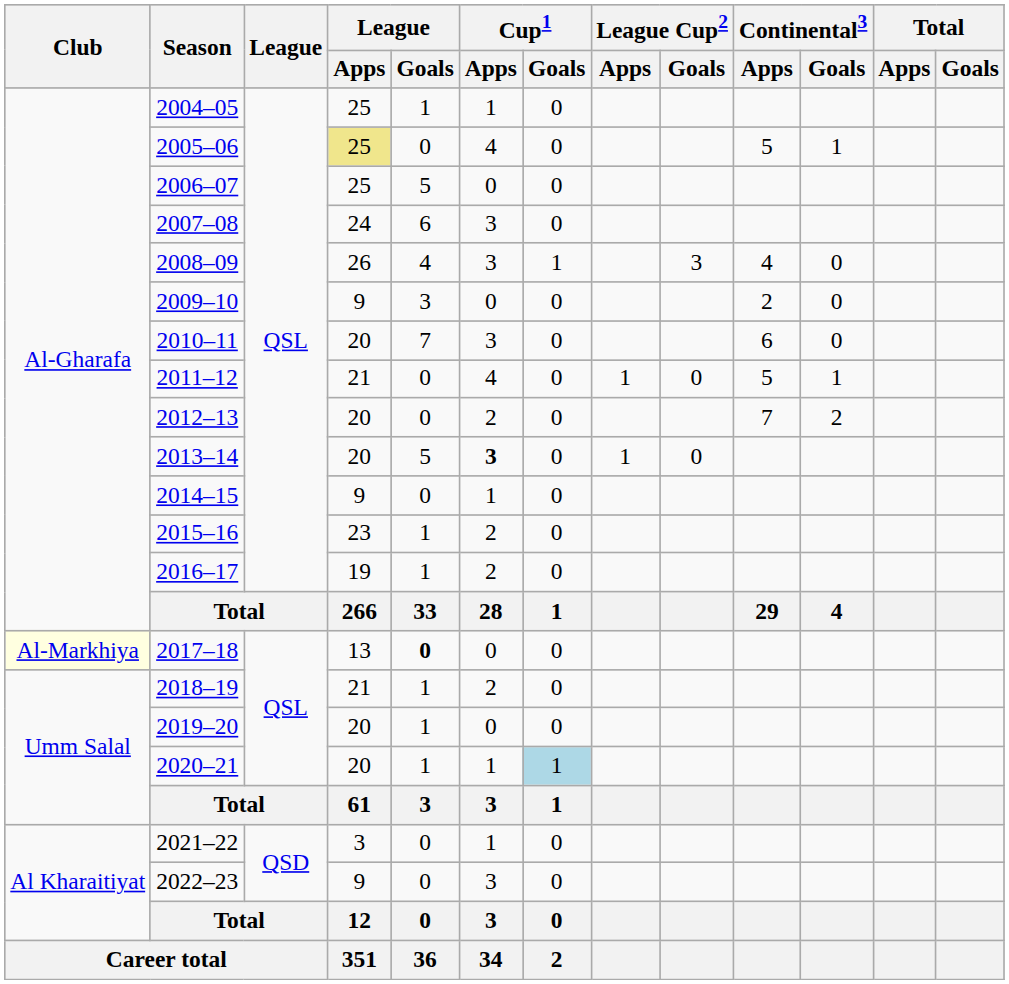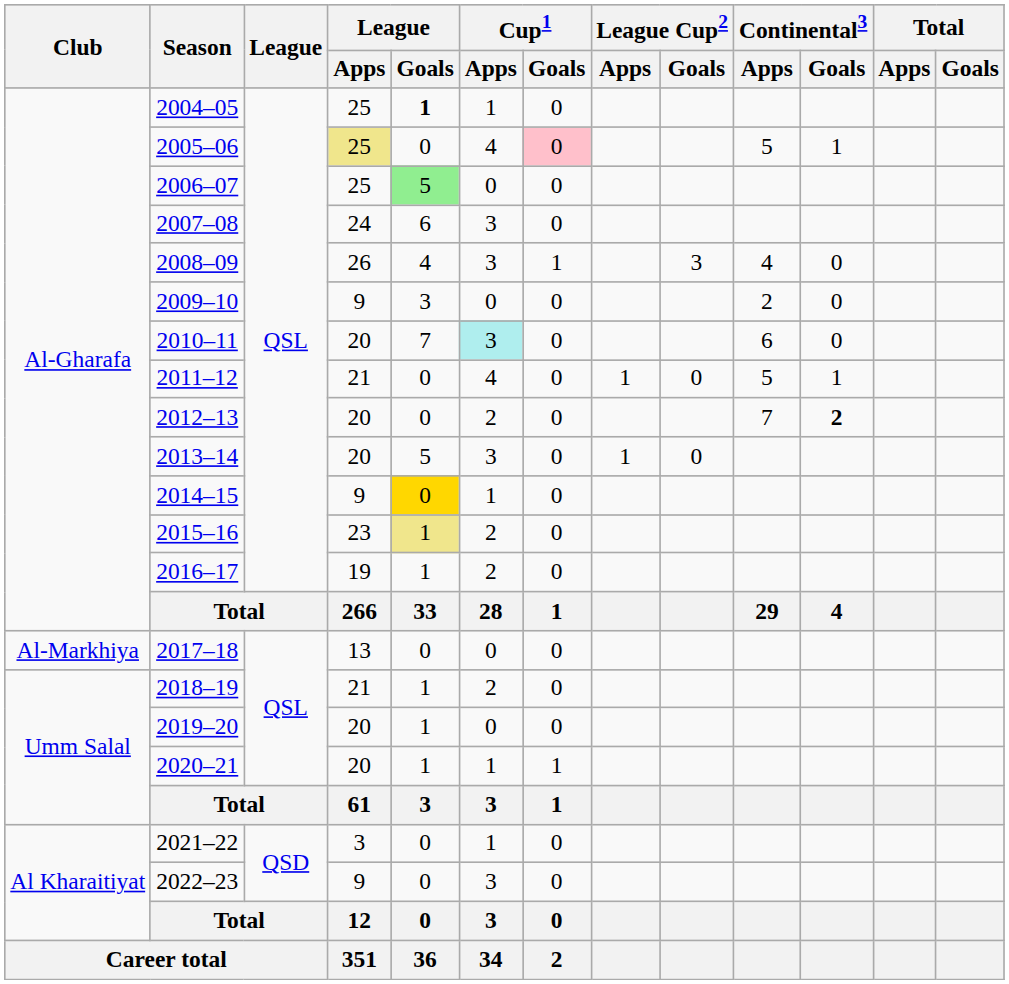(425, 107) normal -> (425, 107) bold
(557, 146) no background -> (557, 146) pink background
(425, 185) no background -> (425, 185) lightgreen background
(491, 340) no background -> (491, 340) paleturquoise background
(837, 417) normal -> (837, 417) bold
(491, 456) bold -> (491, 456) normal
(425, 494) no background -> (425, 494) gold background
(425, 533) no background -> (425, 533) khaki background
(78, 649) lightyellow background -> (78, 649) no background
(425, 649) bold -> (425, 649) normal
(557, 765) lightblue background -> (557, 765) no background
